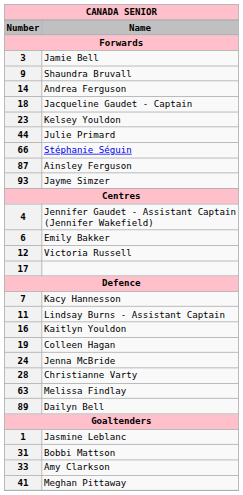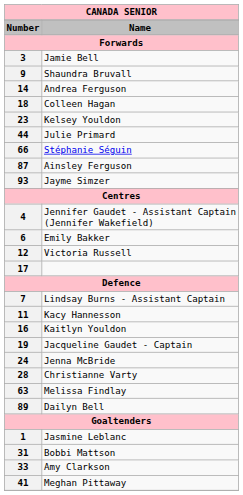(118, 104) Jacqueline Gaudet - Captain -> (80, 104) Colleen Hagan
(82, 299) Kacy Hannesson -> (135, 299) Lindsay Burns - Assistant Captain
(135, 314) Lindsay Burns - Assistant Captain -> (82, 314) Kacy Hannesson
(80, 345) Colleen Hagan -> (118, 345) Jacqueline Gaudet - Captain
